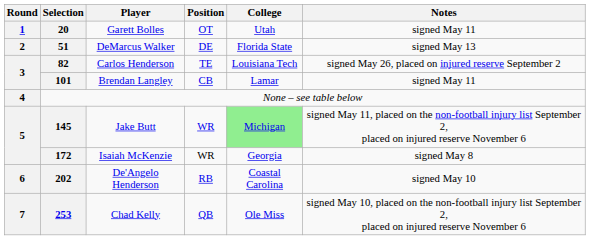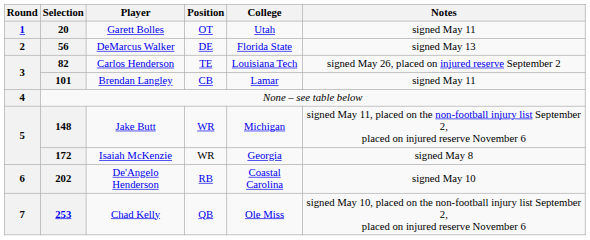(63, 47) 51 -> (63, 47) 56
(63, 127) 145 -> (63, 127) 148
(265, 127) lightgreen background -> (265, 127) no background
